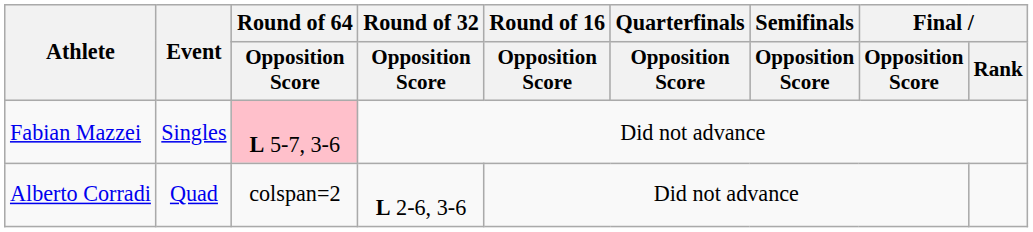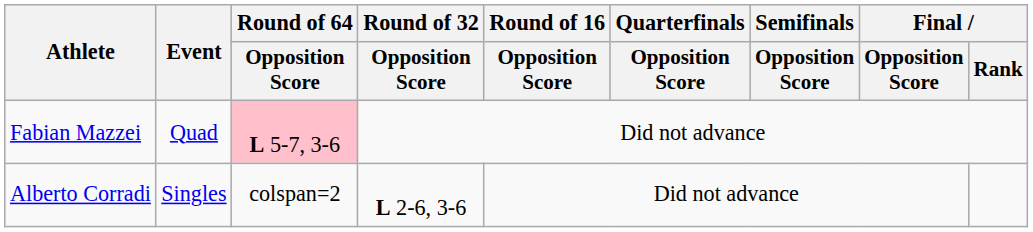(194, 132) Singles -> (194, 132) Quad
(194, 194) Quad -> (194, 194) Singles
